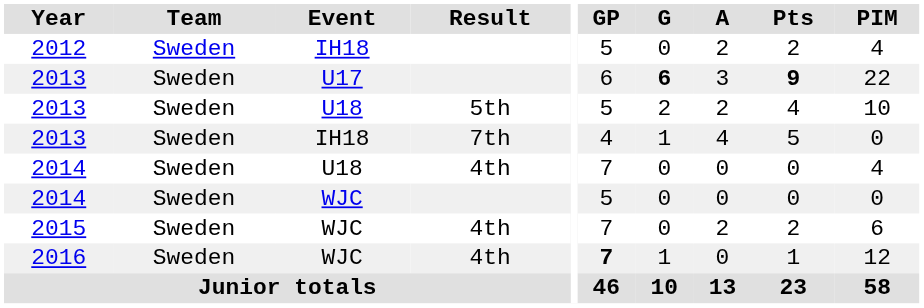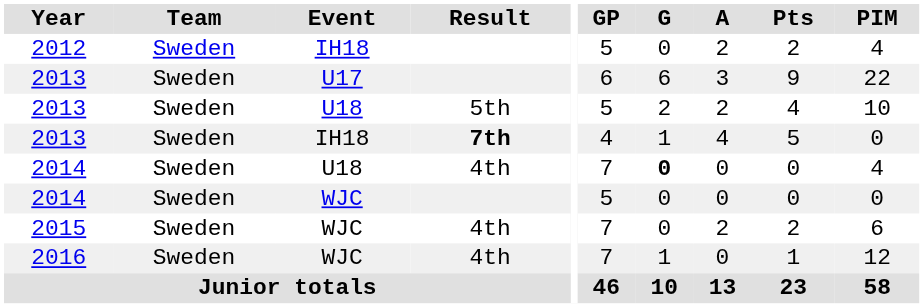(664, 79) bold -> (664, 79) normal
(793, 79) bold -> (793, 79) normal
(490, 139) normal -> (490, 139) bold
(664, 169) normal -> (664, 169) bold
(606, 258) bold -> (606, 258) normal
